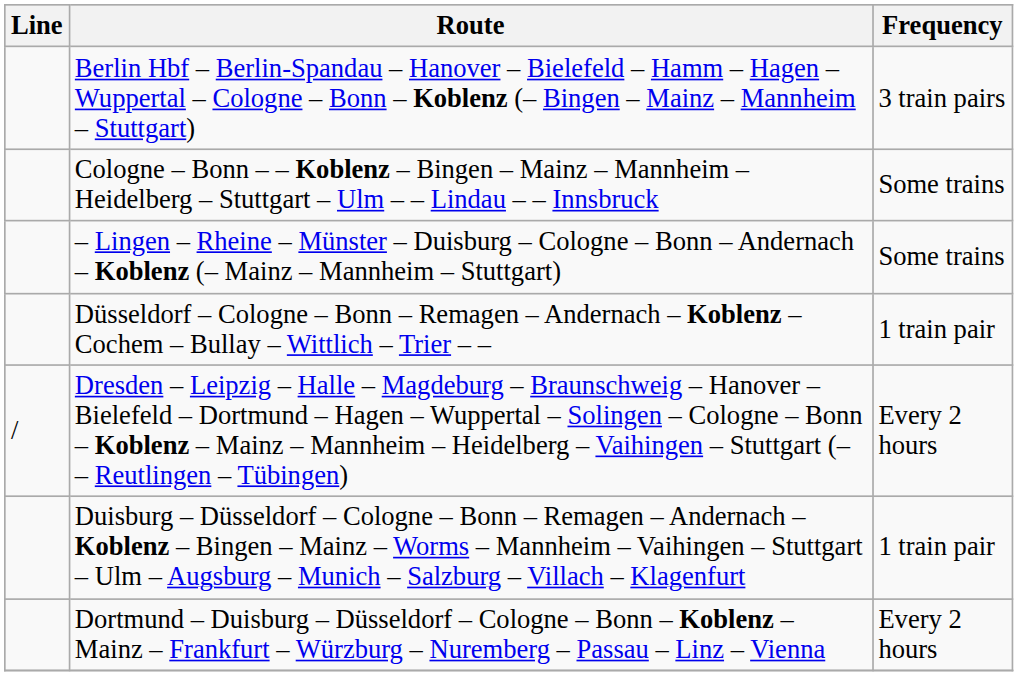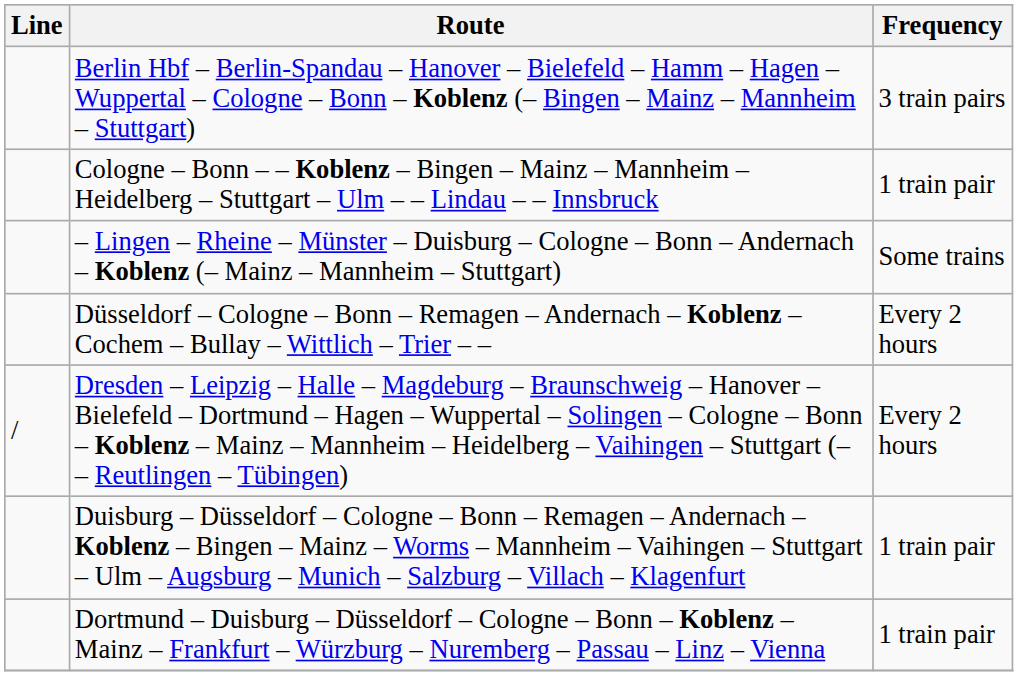(941, 184) Some trains -> (937, 184) 1 train pair
(937, 328) 1 train pair -> (920, 328) Every 2 hours
(920, 634) Every 2 hours -> (937, 634) 1 train pair
